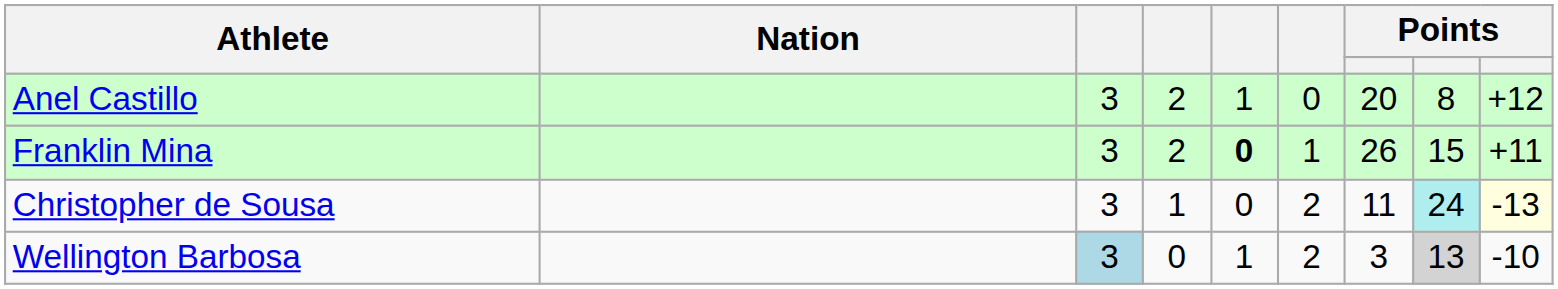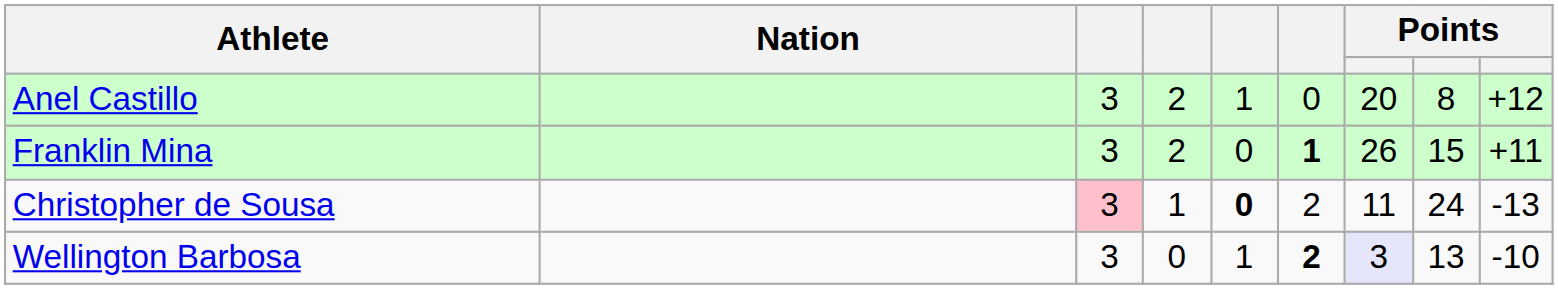(1244, 151) bold -> (1244, 151) normal
(1311, 151) normal -> (1311, 151) bold
(1109, 204) no background -> (1109, 204) pink background
(1244, 204) normal -> (1244, 204) bold
(1446, 204) paleturquoise background -> (1446, 204) no background
(1516, 204) lightyellow background -> (1516, 204) no background
(1109, 257) lightblue background -> (1109, 257) no background
(1311, 257) normal -> (1311, 257) bold
(1379, 257) no background -> (1379, 257) lavender background
(1446, 257) lightgrey background -> (1446, 257) no background
